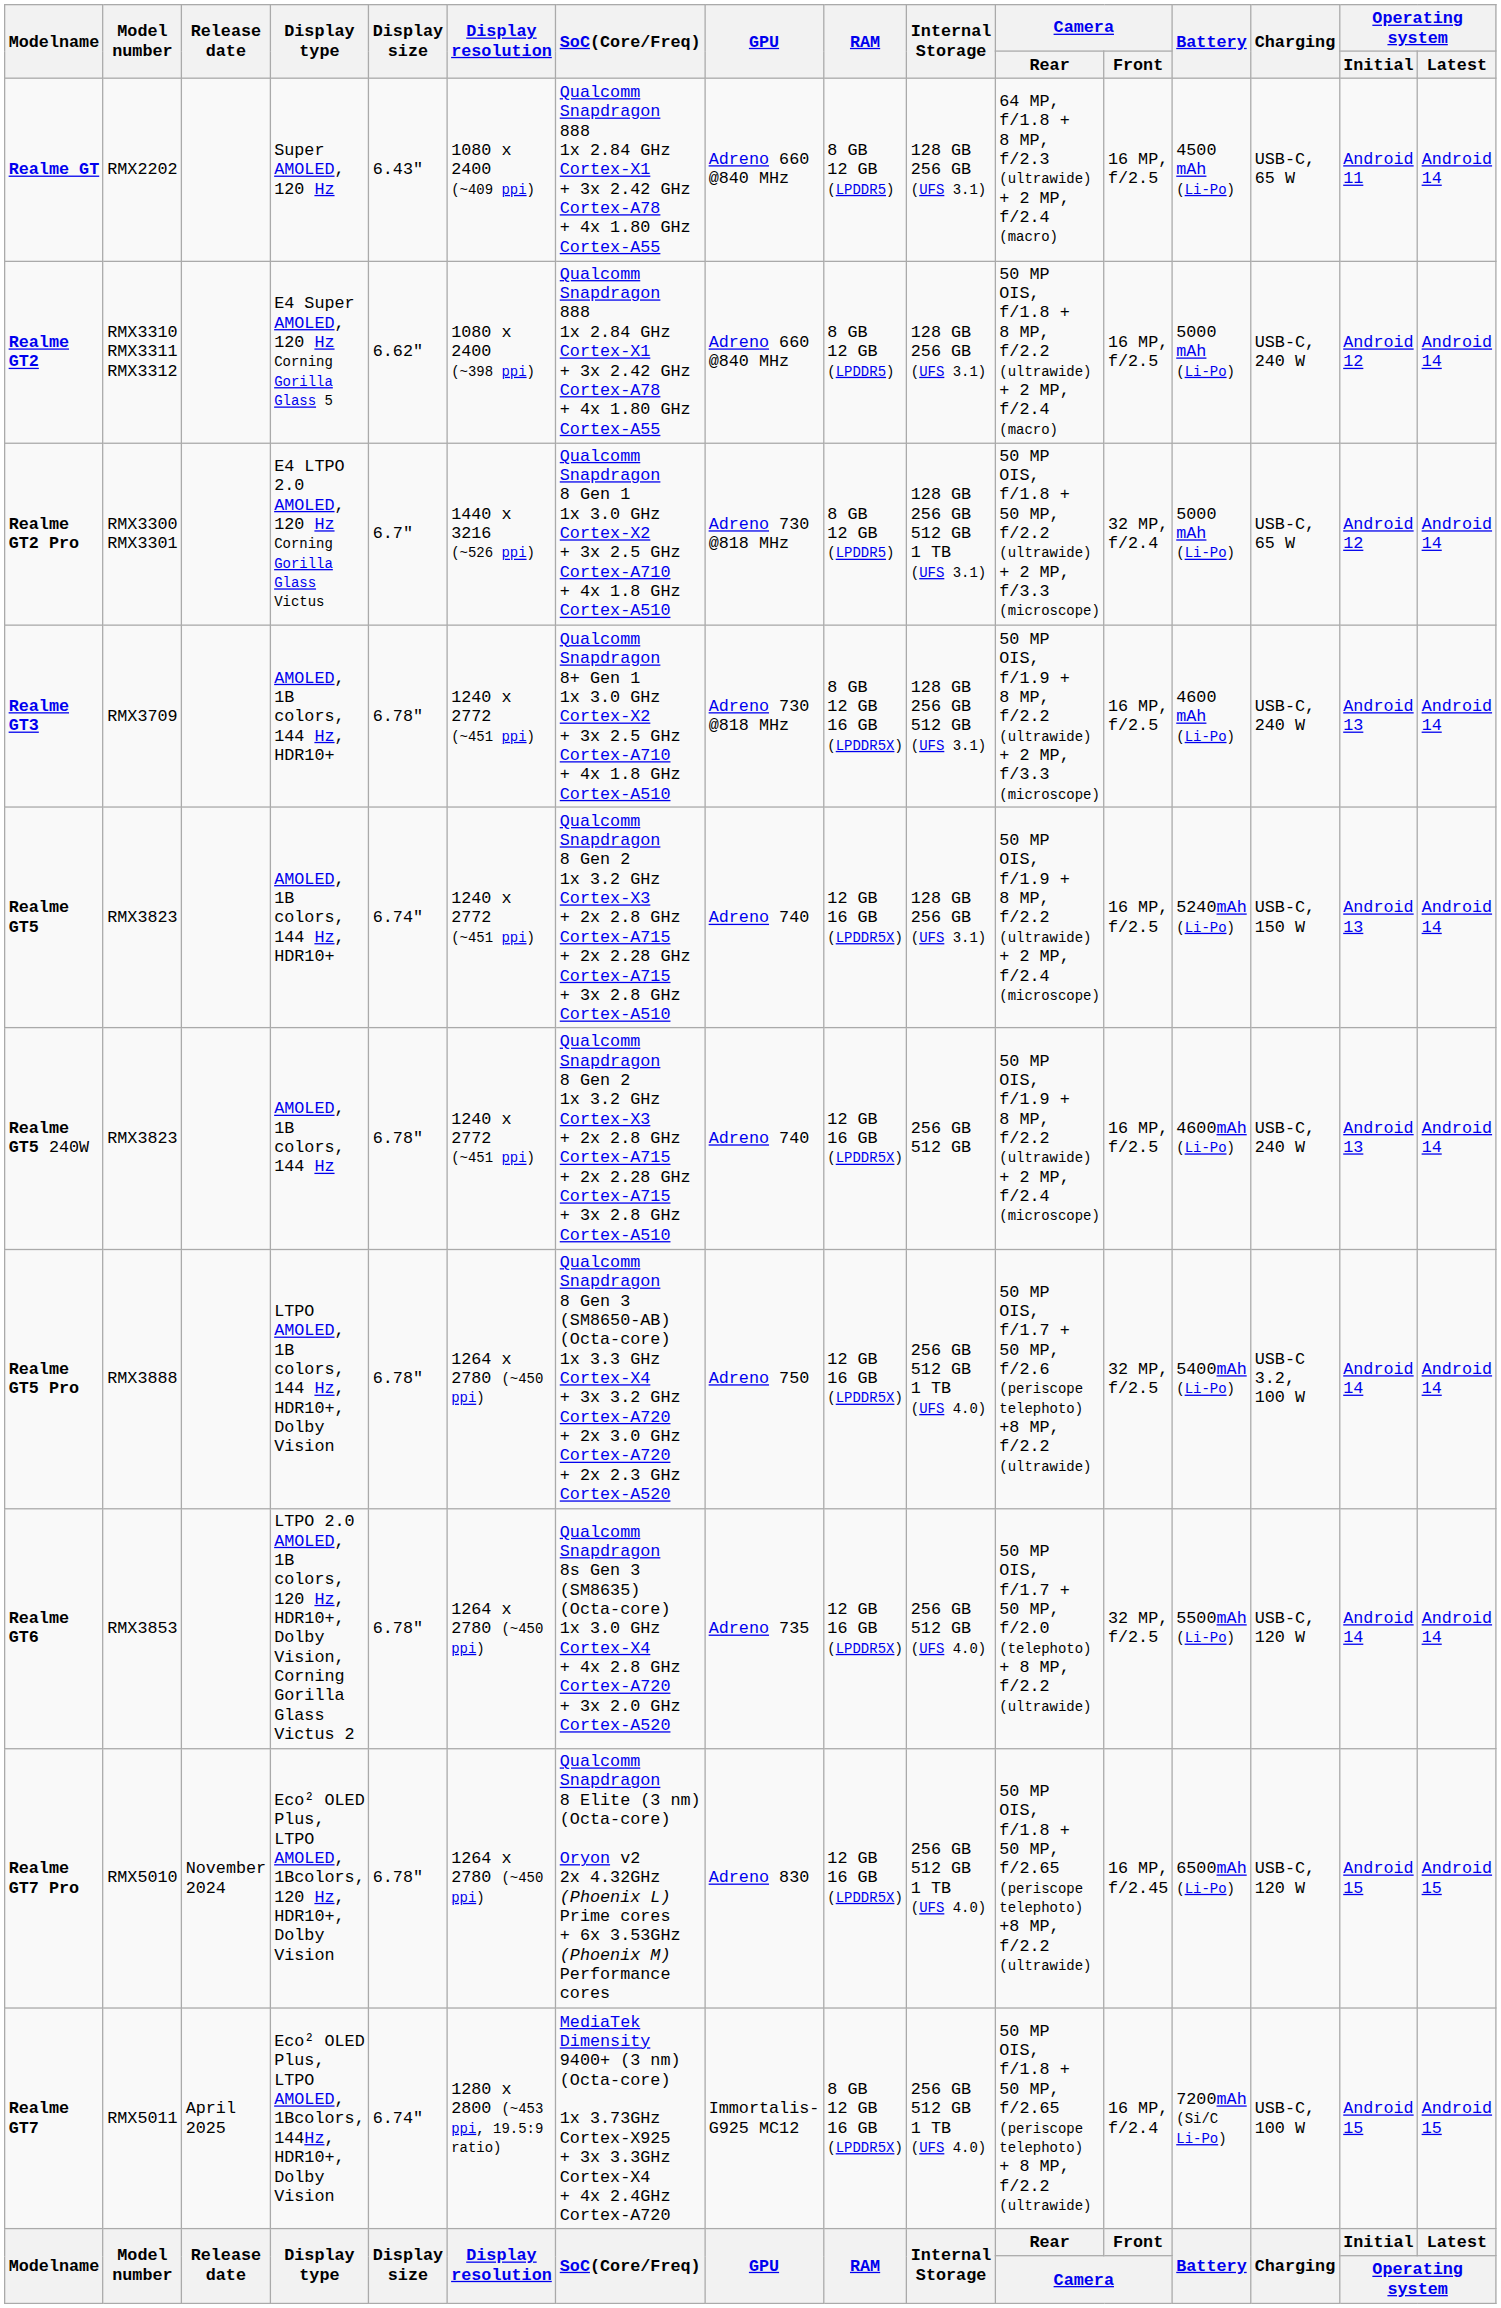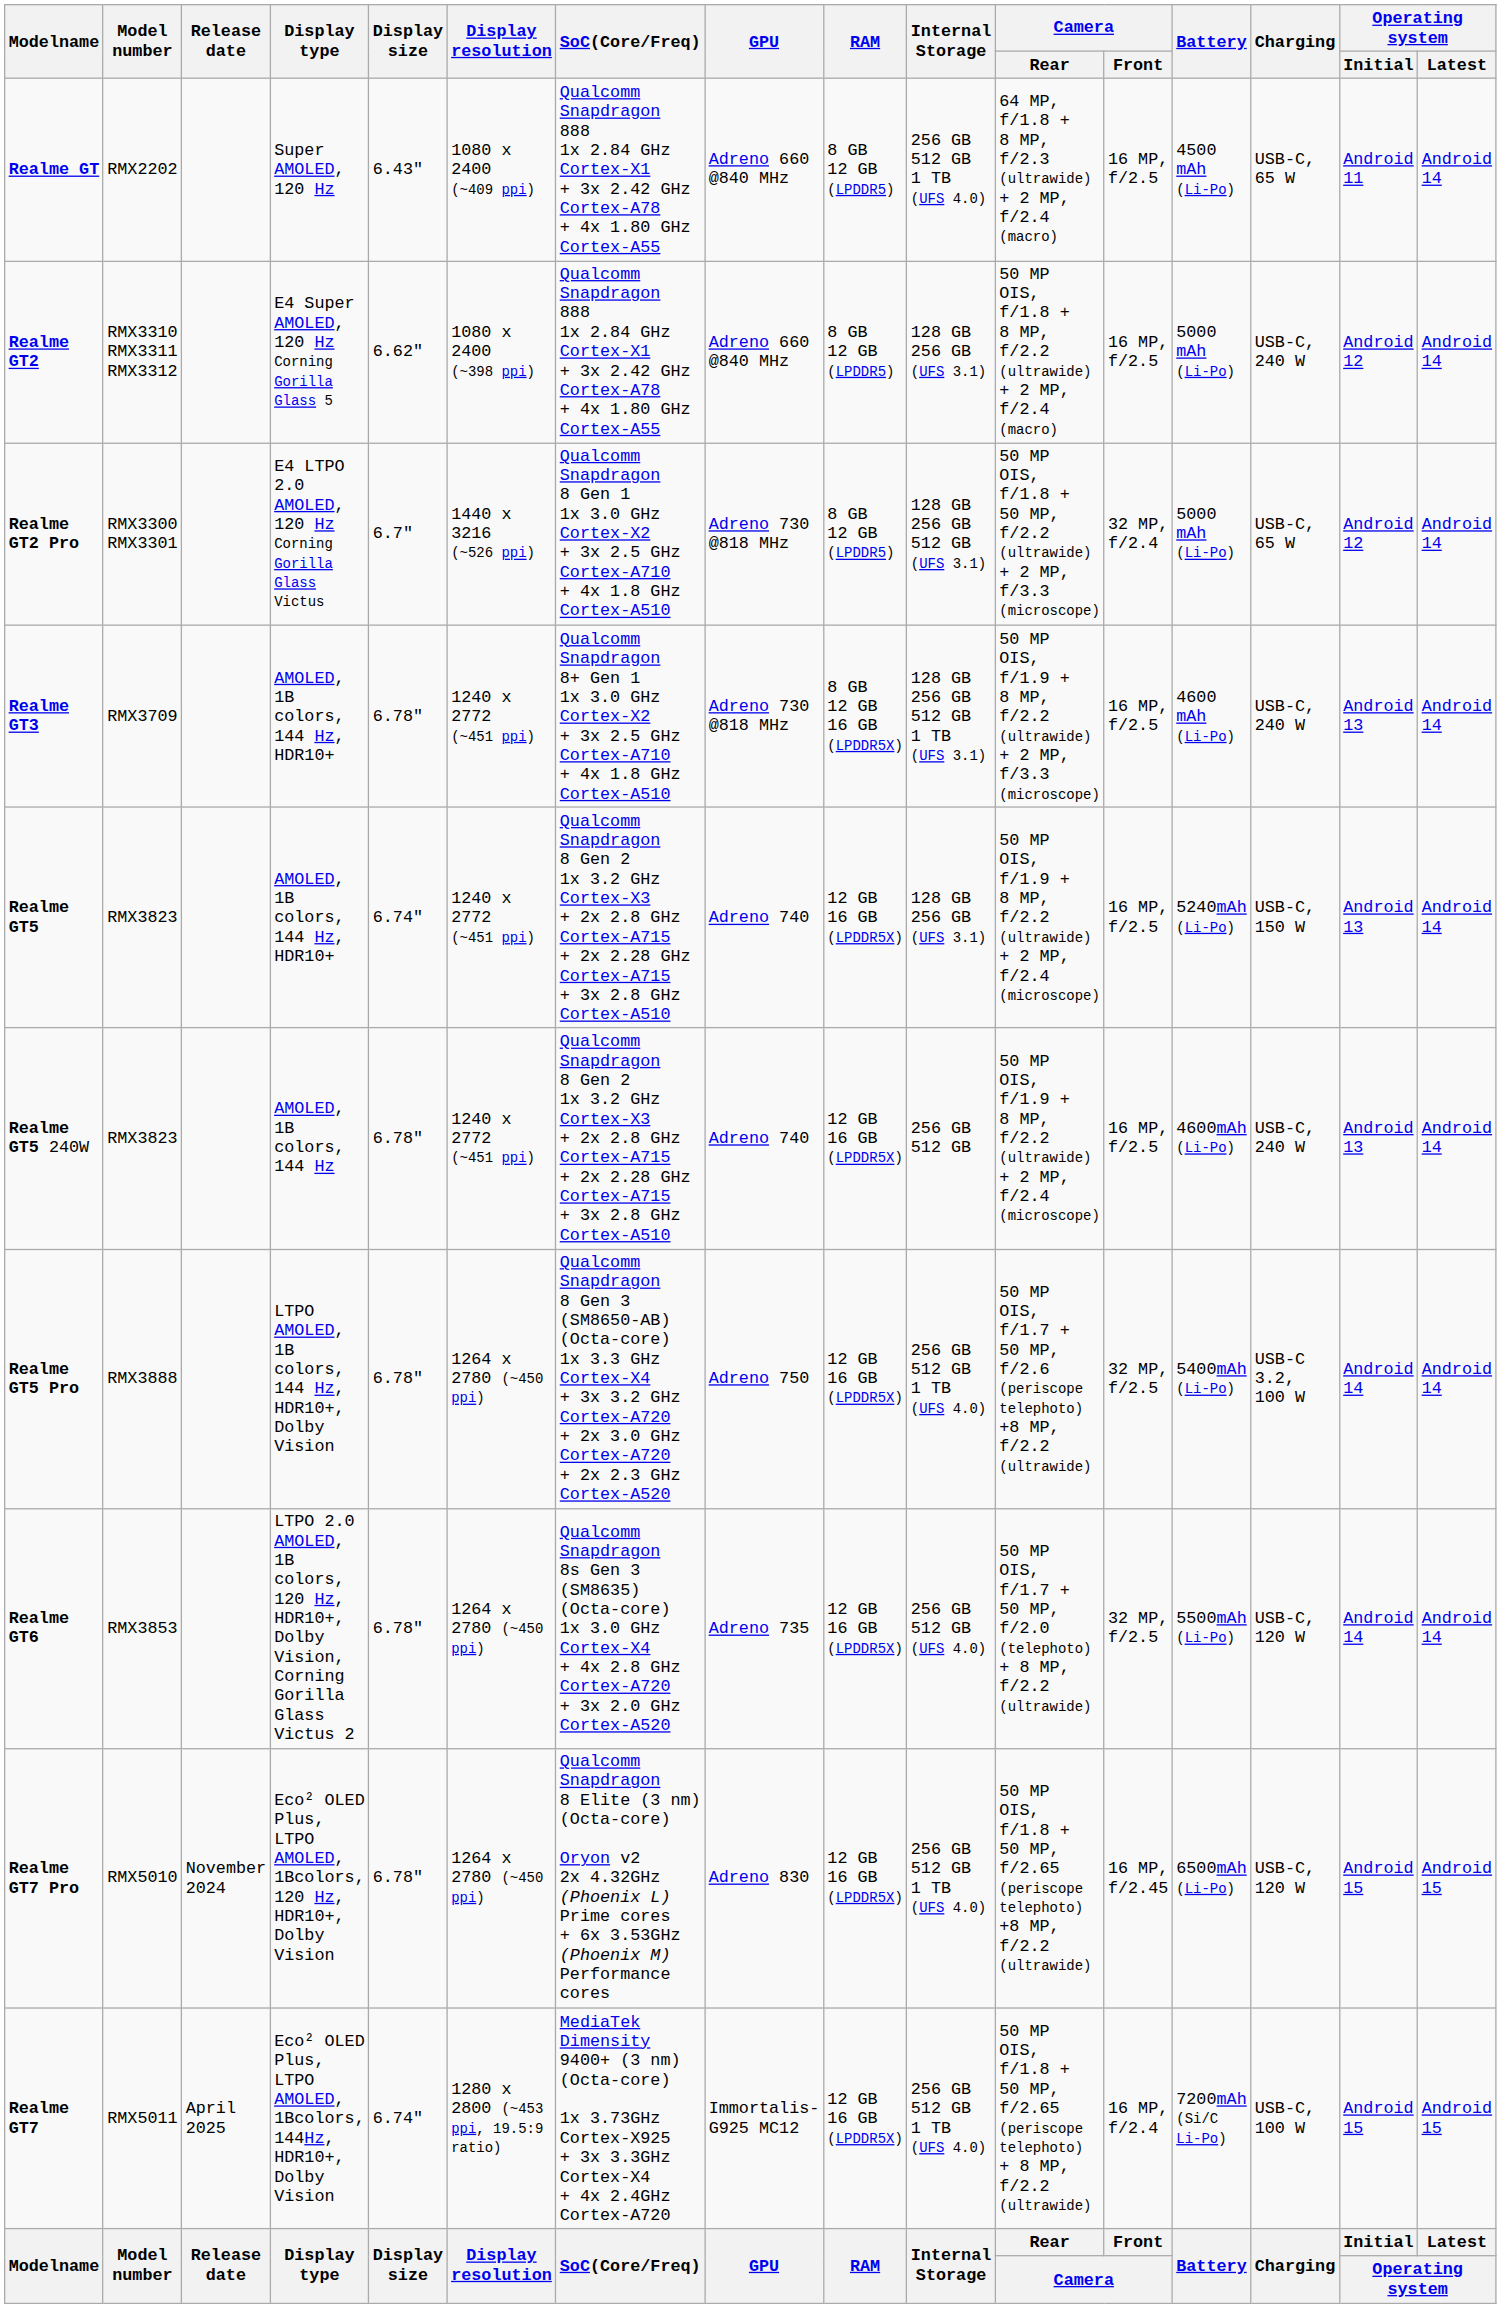(949, 169) 128 GB 256 GB (UFS 3.1) -> (949, 169) 256 GB 512 GB 1 TB (UFS 4.0)
(949, 533) 128 GB 256 GB 512 GB 1 TB (UFS 3.1) -> (949, 533) 128 GB 256 GB 512 GB (UFS 3.1)
(949, 715) 128 GB 256 GB 512 GB (UFS 3.1) -> (949, 715) 128 GB 256 GB 512 GB 1 TB (UFS 3.1)
(865, 2118) 8 GB 12 GB 16 GB (LPDDR5X) -> (865, 2118) 12 GB 16 GB (LPDDR5X)
